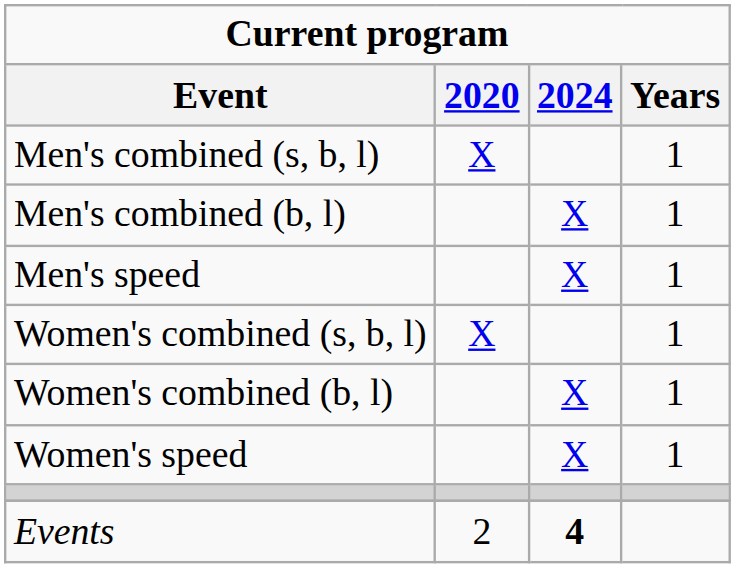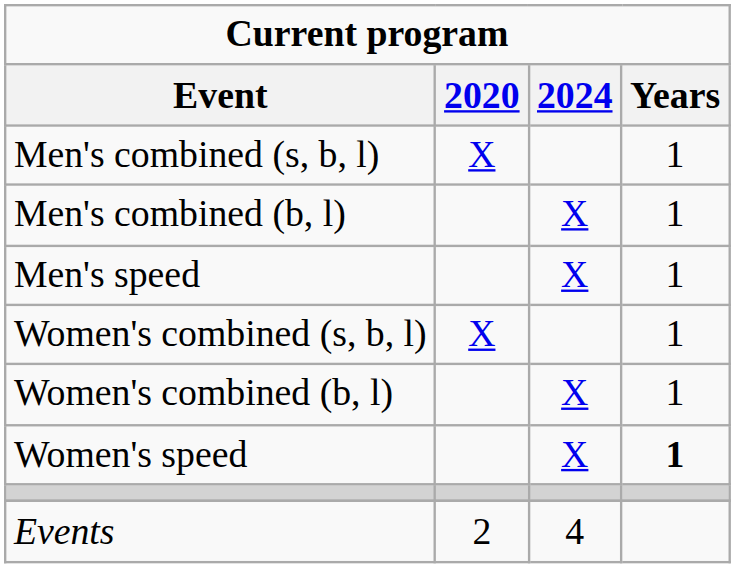(675, 453) normal -> (675, 453) bold
(575, 530) bold -> (575, 530) normal
